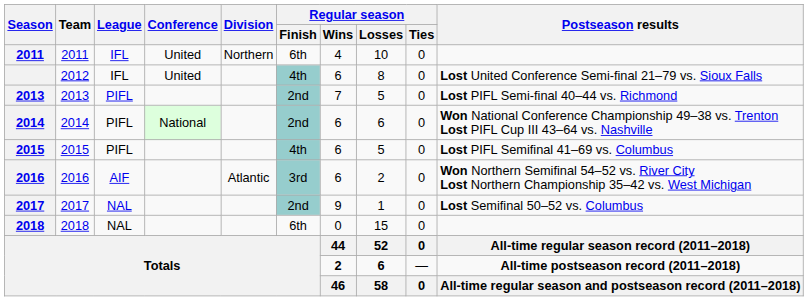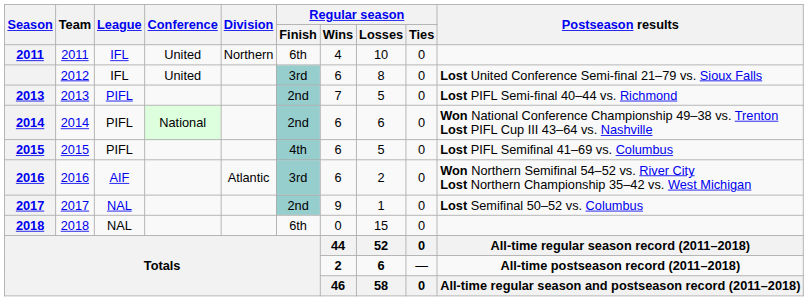(298, 75) 4th -> (298, 75) 3rd
